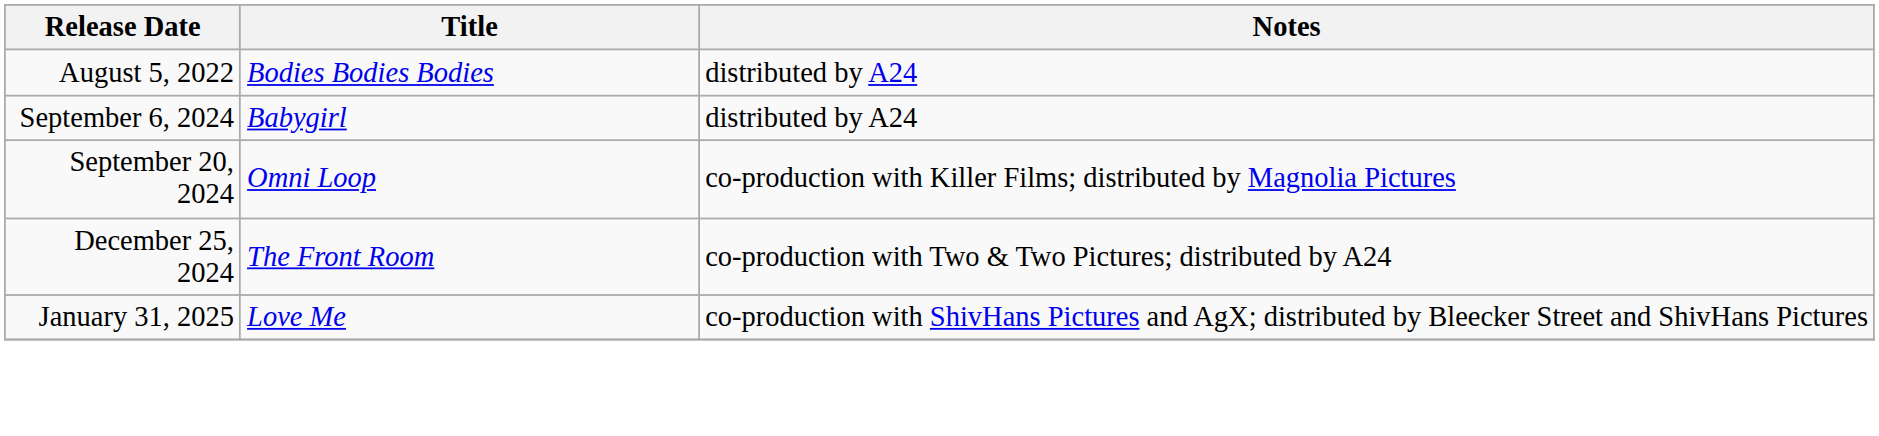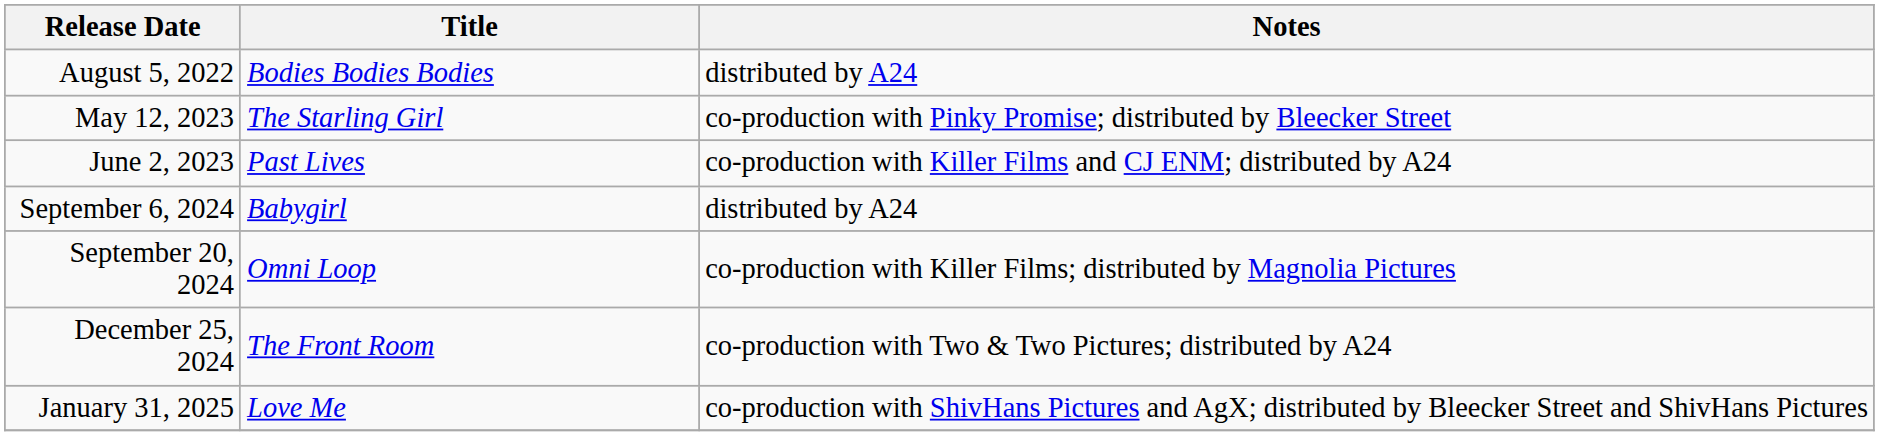+ row: (154, 117)
+ row: (162, 162)
